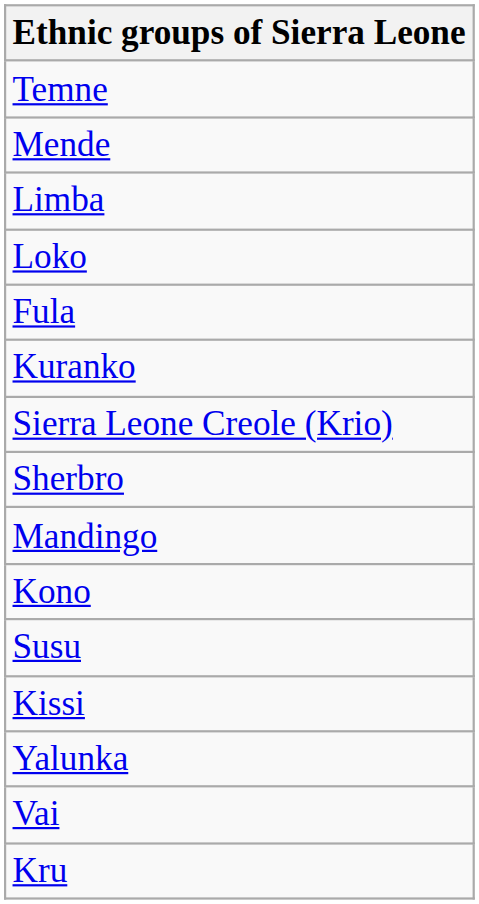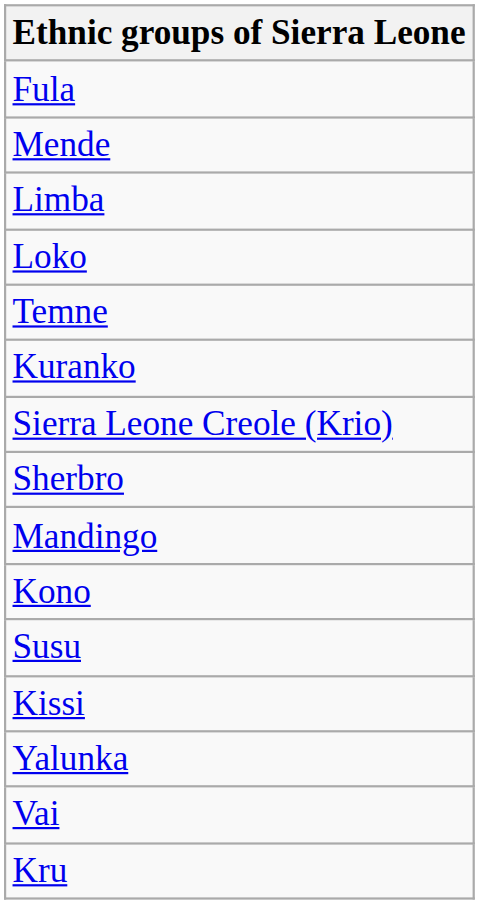(60, 88) Temne -> (44, 88) Fula
(44, 311) Fula -> (60, 311) Temne
